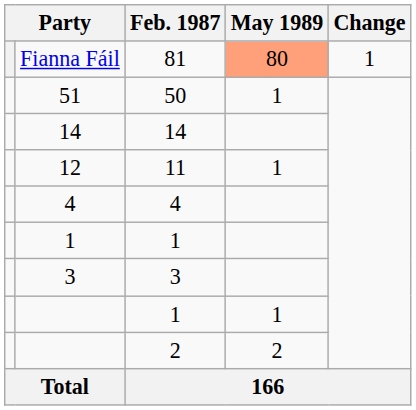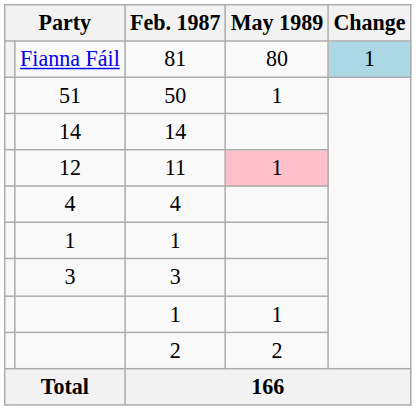(277, 59) lightsalmon background -> (277, 59) no background
(370, 59) no background -> (370, 59) lightblue background
(277, 168) no background -> (277, 168) pink background
